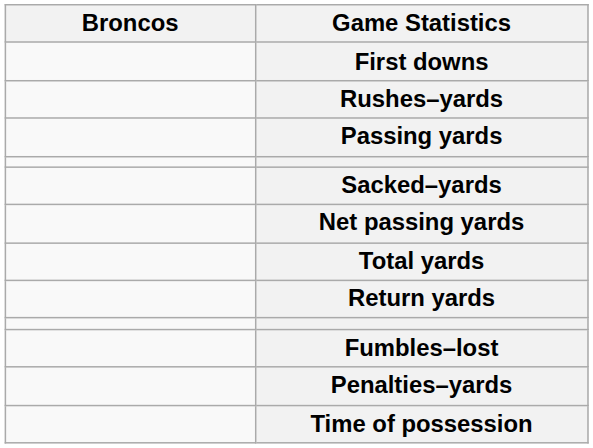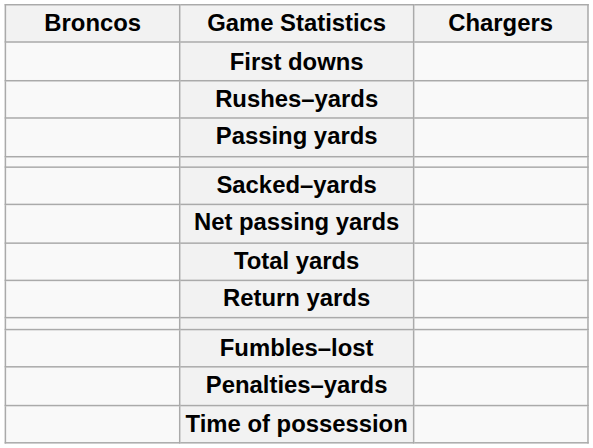+ column: (501, 23)
